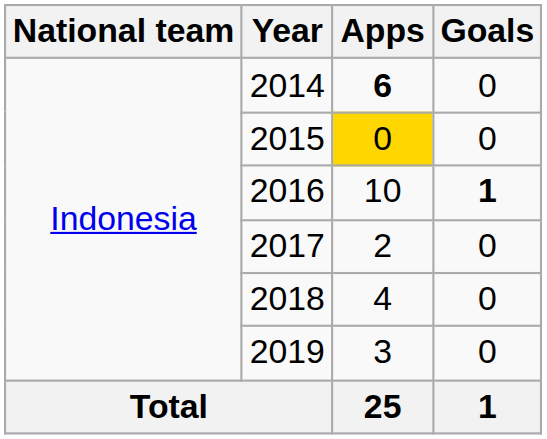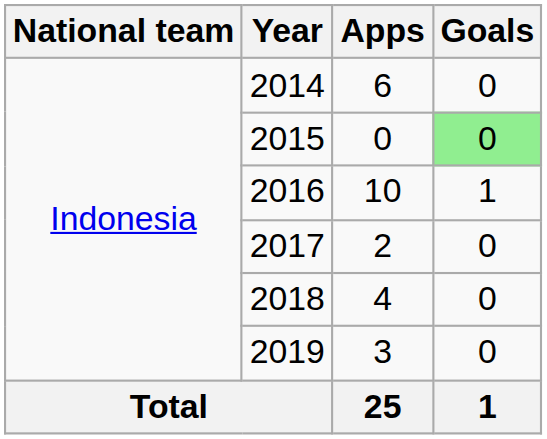(383, 84) bold -> (383, 84) normal
(383, 138) gold background -> (383, 138) no background
(487, 138) no background -> (487, 138) lightgreen background
(487, 191) bold -> (487, 191) normal
